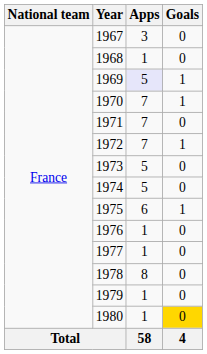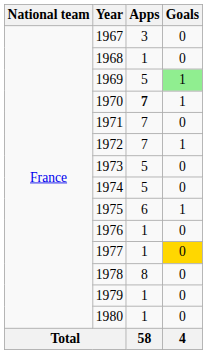(144, 79) lavender background -> (144, 79) no background
(182, 79) no background -> (182, 79) lightgreen background
(144, 101) normal -> (144, 101) bold
(182, 252) no background -> (182, 252) gold background
(182, 317) gold background -> (182, 317) no background
